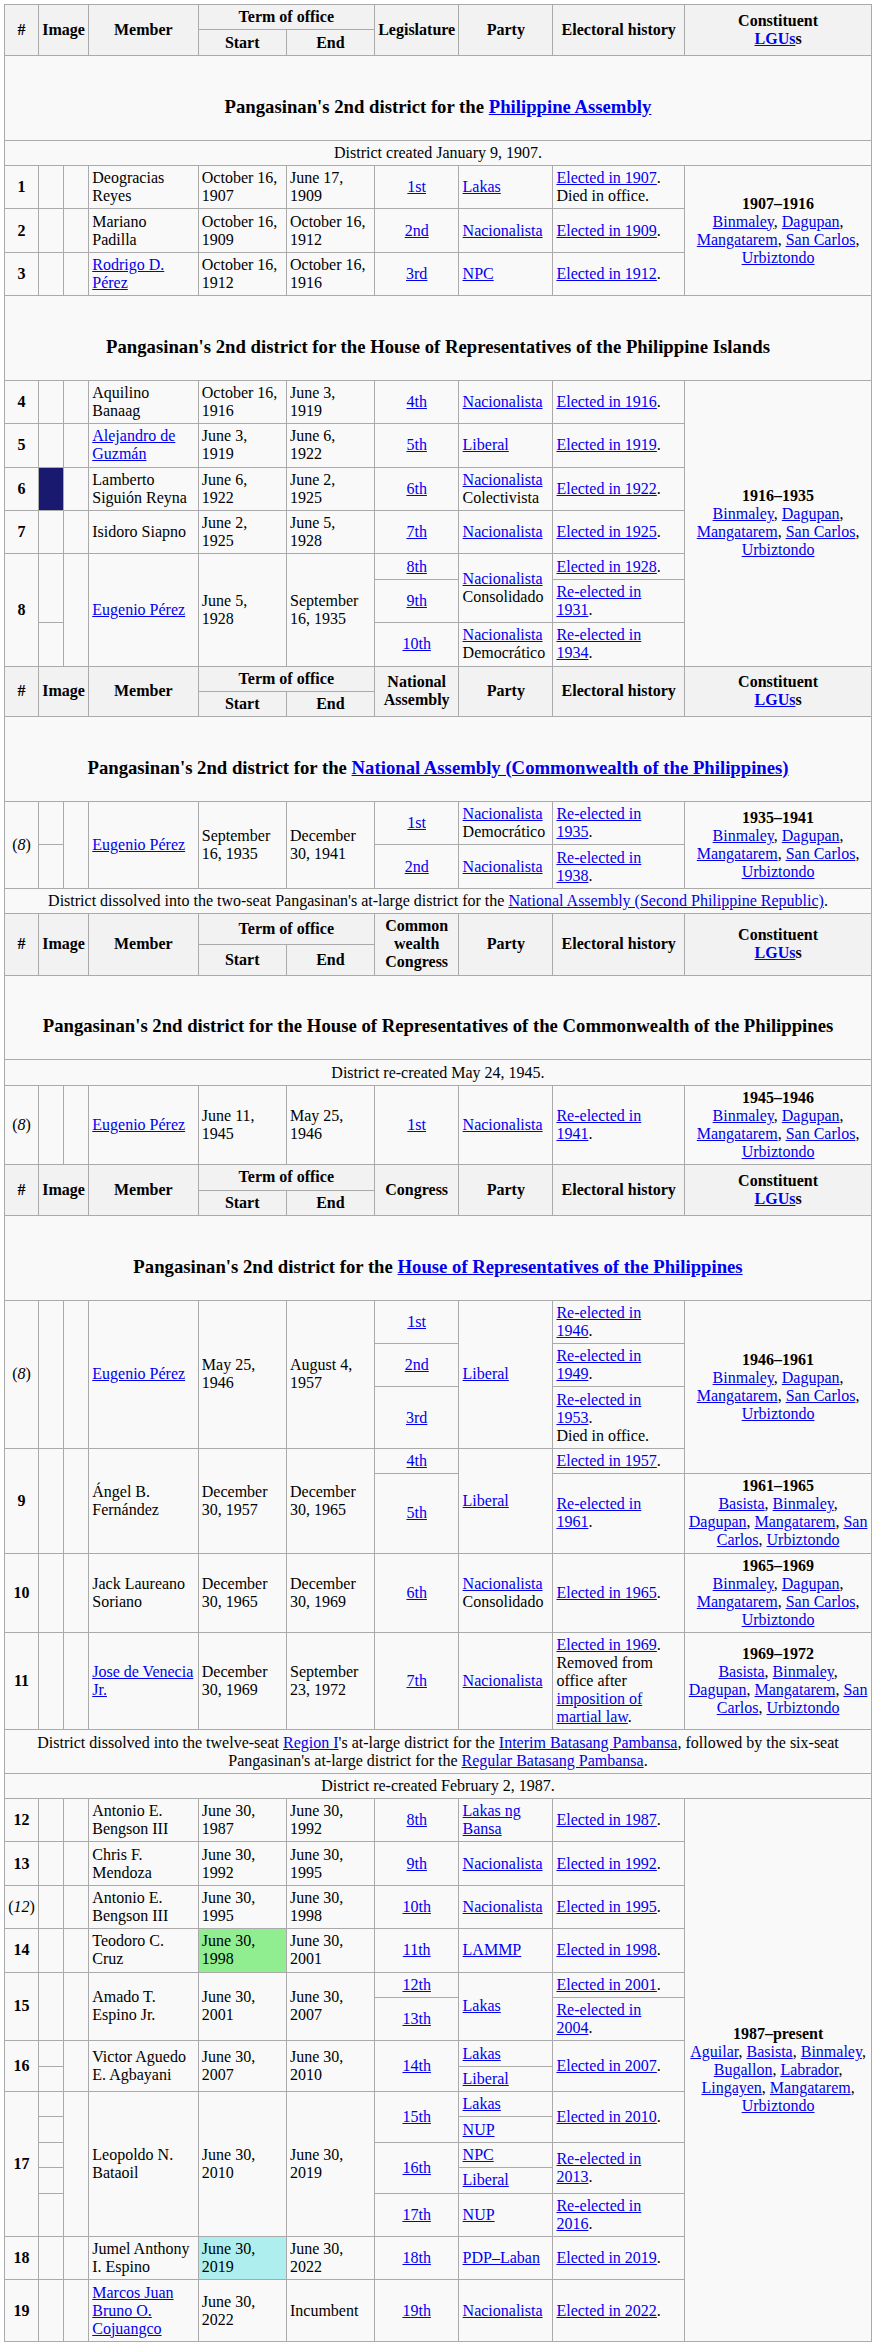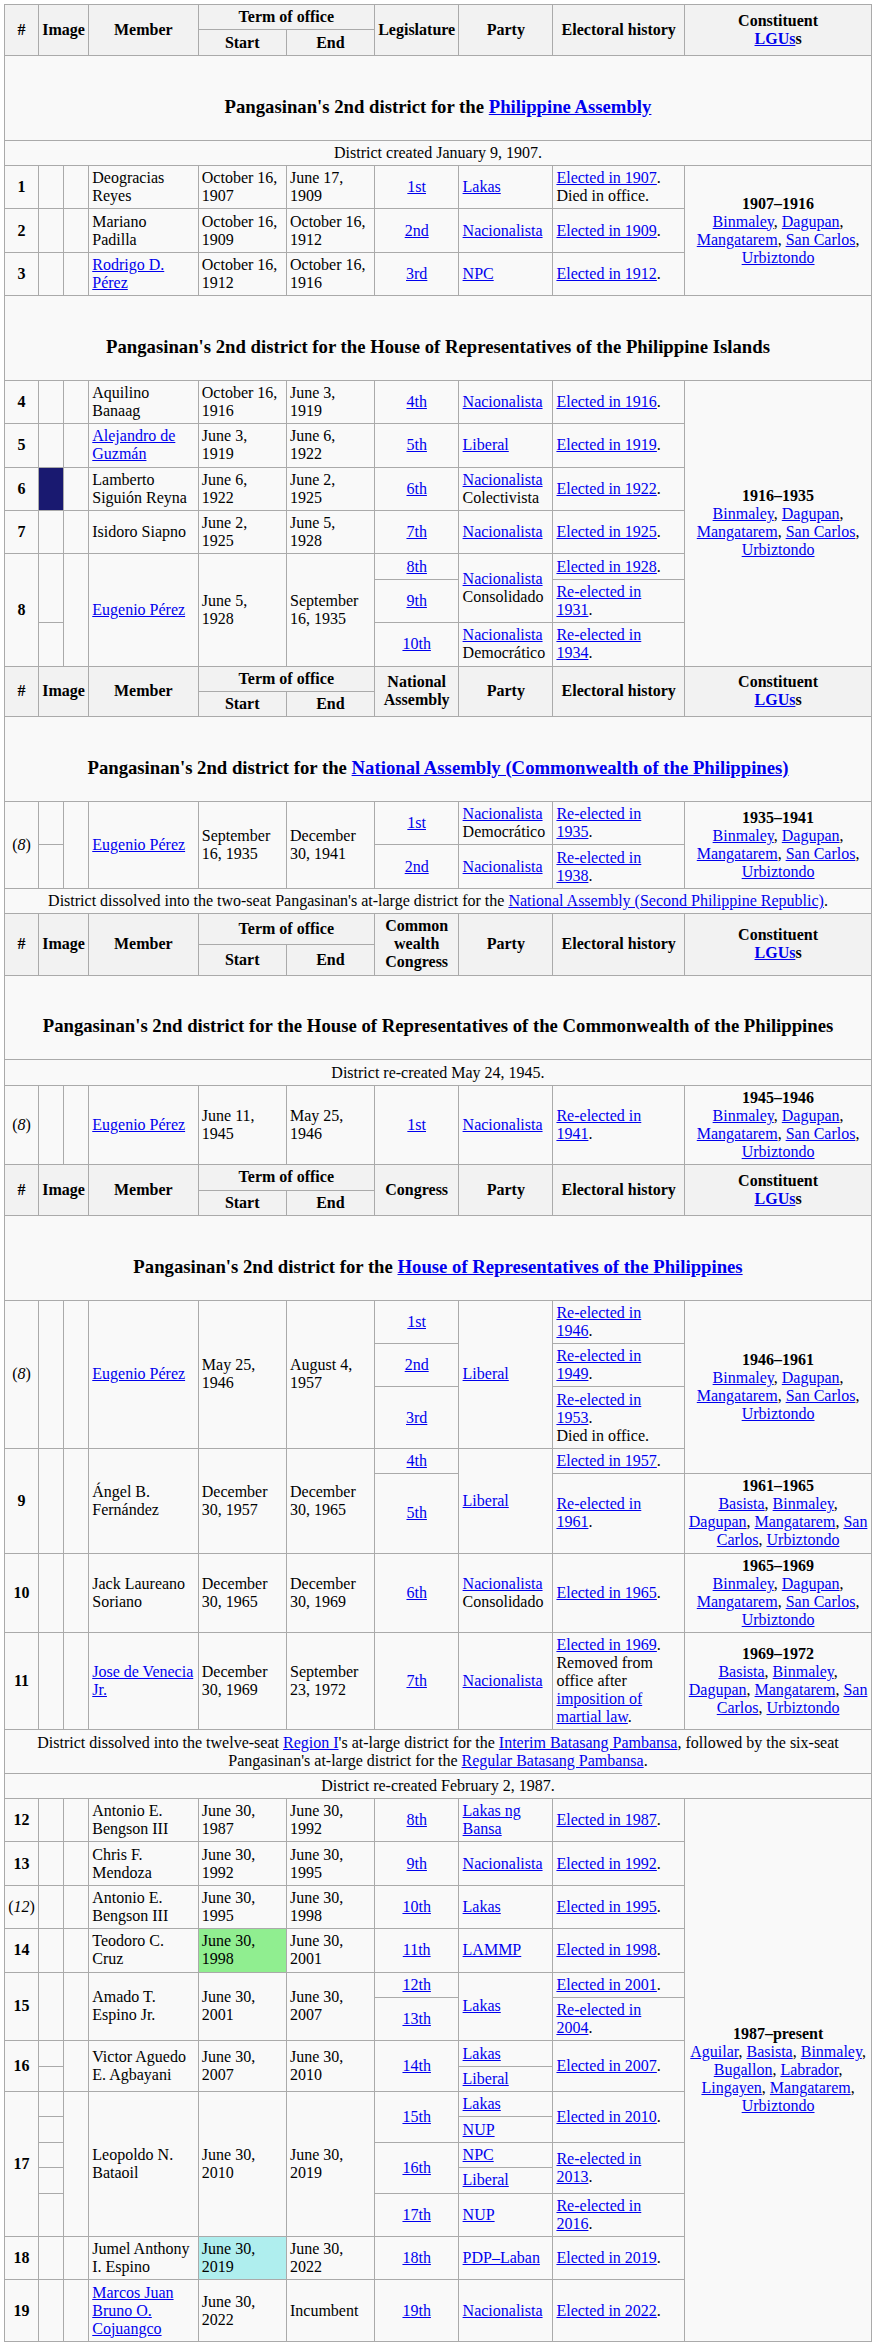(503, 1906) Nacionalista -> (482, 1906) Lakas
